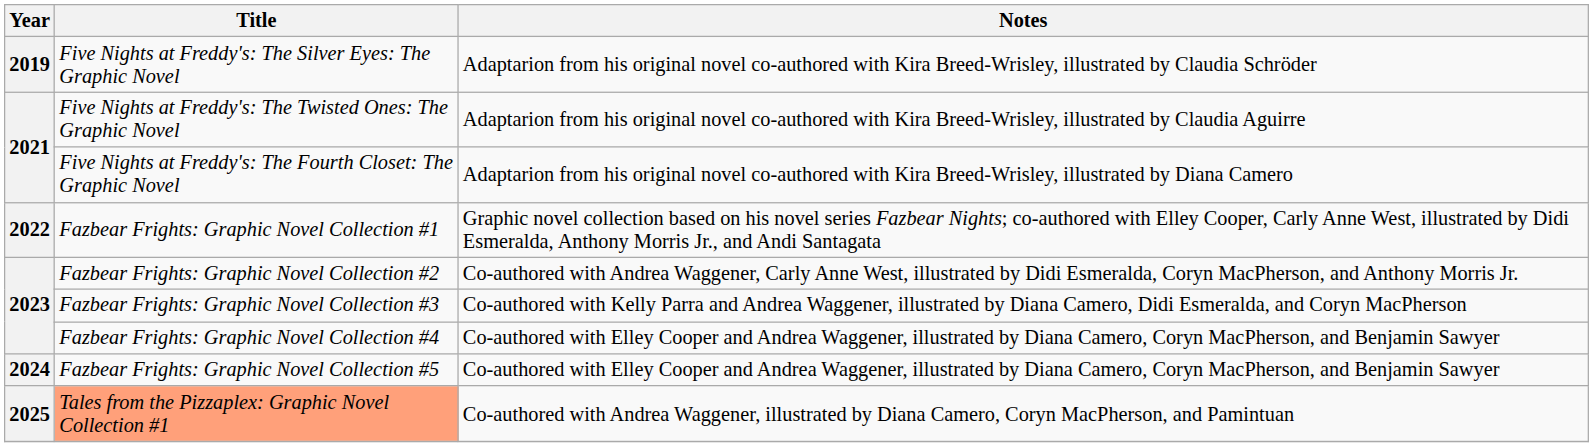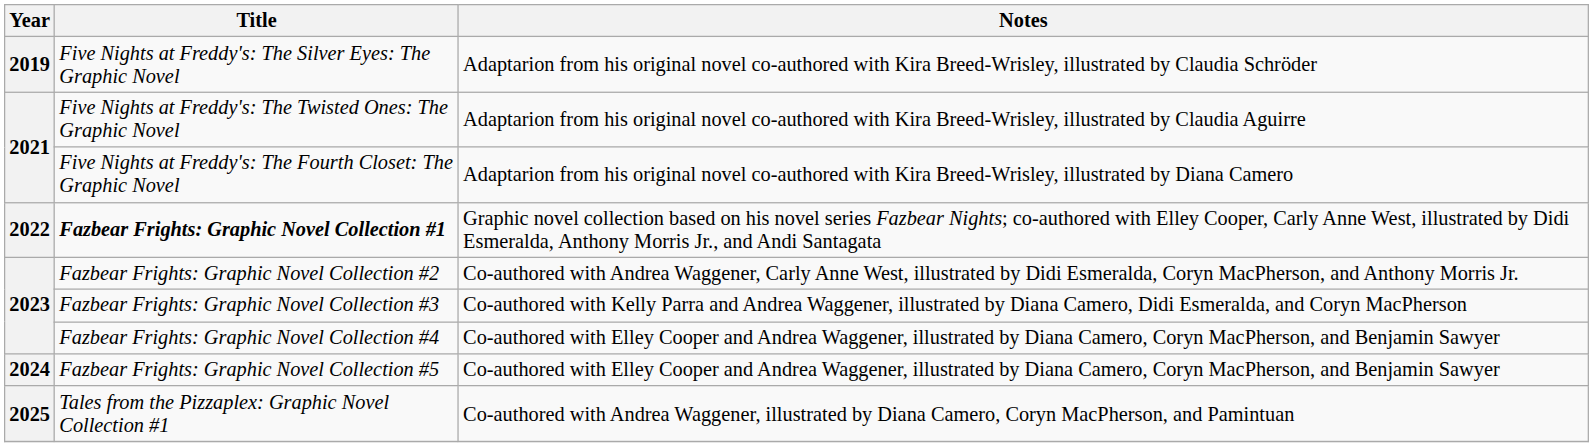(249, 229) normal -> (253, 229) bold
(224, 413) lightsalmon background -> (224, 413) no background
